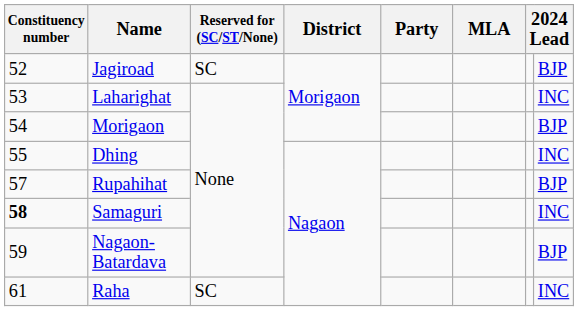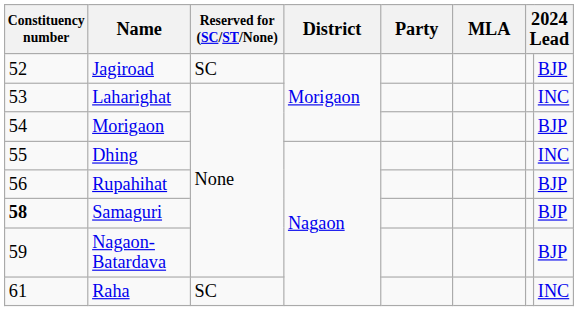(18, 184) 57 -> (18, 184) 56
(554, 213) INC -> (553, 213) BJP
